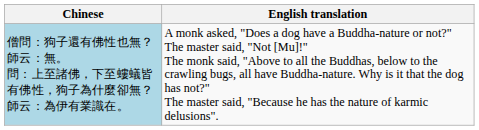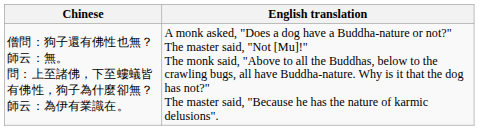(80, 74) lightblue background -> (80, 74) no background
